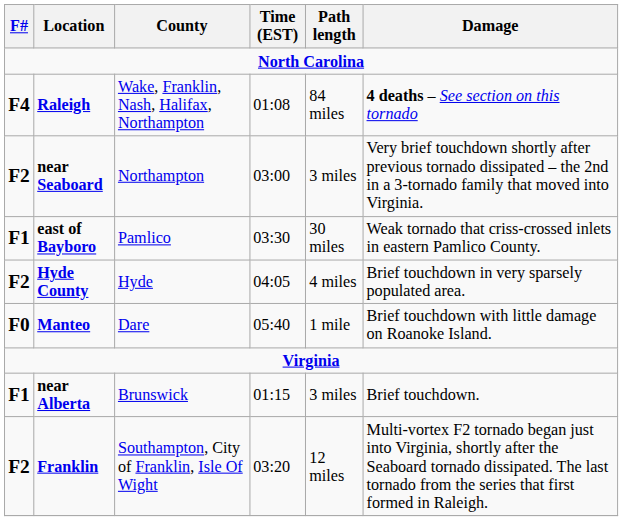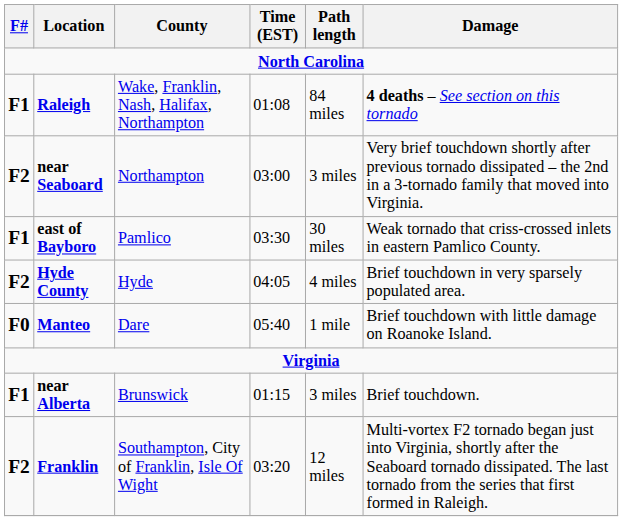(19, 104) F4 -> (19, 104) F1
